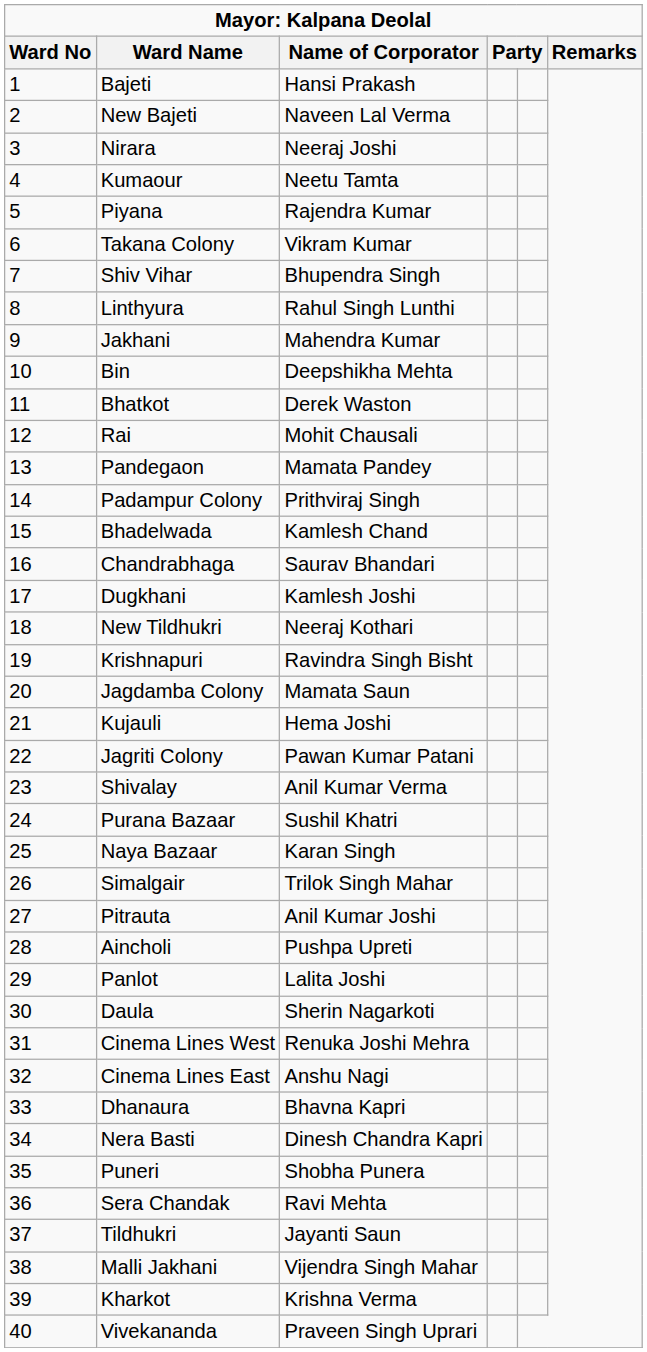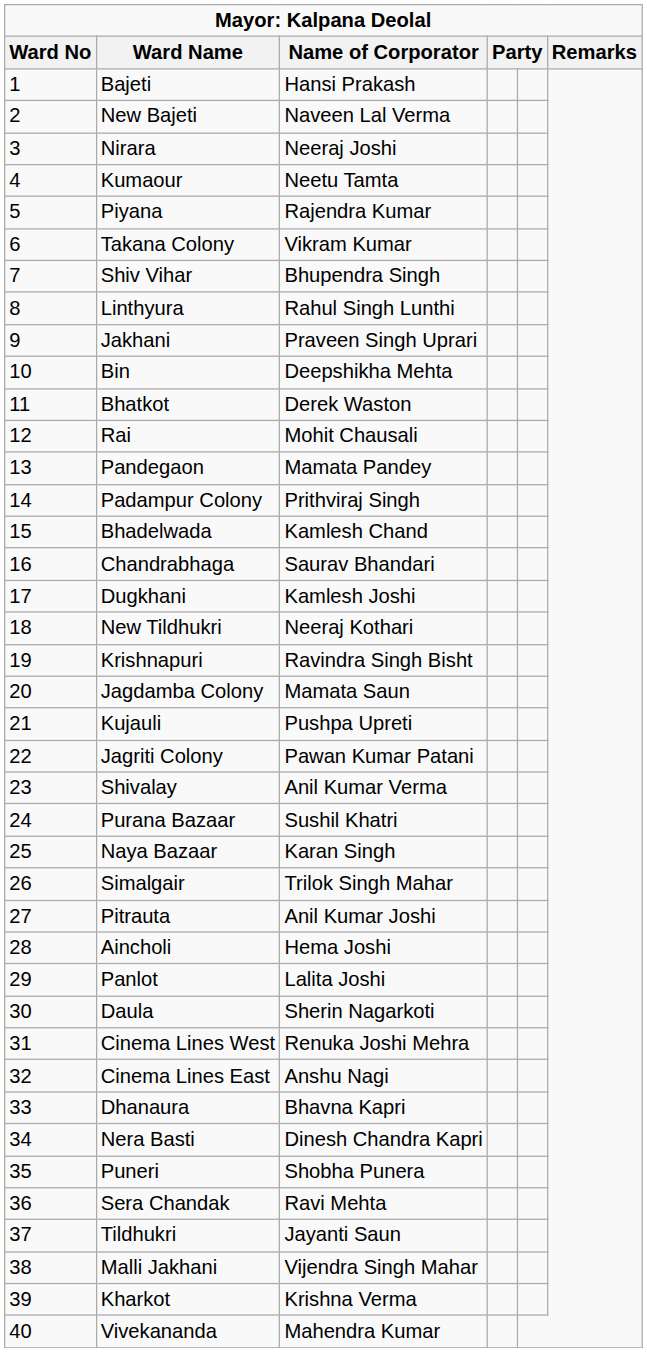(362, 340) Mahendra Kumar -> (381, 340) Praveen Singh Uprari
(338, 723) Hema Joshi -> (348, 723) Pushpa Upreti
(348, 947) Pushpa Upreti -> (338, 947) Hema Joshi
(381, 1331) Praveen Singh Uprari -> (362, 1331) Mahendra Kumar
